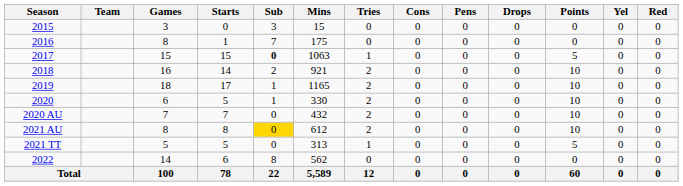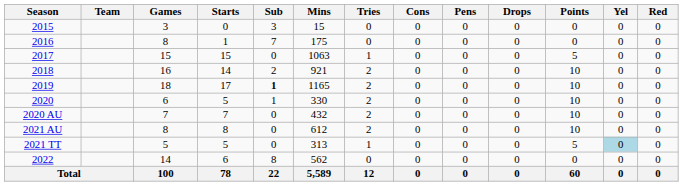(274, 56) bold -> (274, 56) normal
(274, 85) normal -> (274, 85) bold
(274, 130) gold background -> (274, 130) no background
(621, 144) no background -> (621, 144) lightblue background
